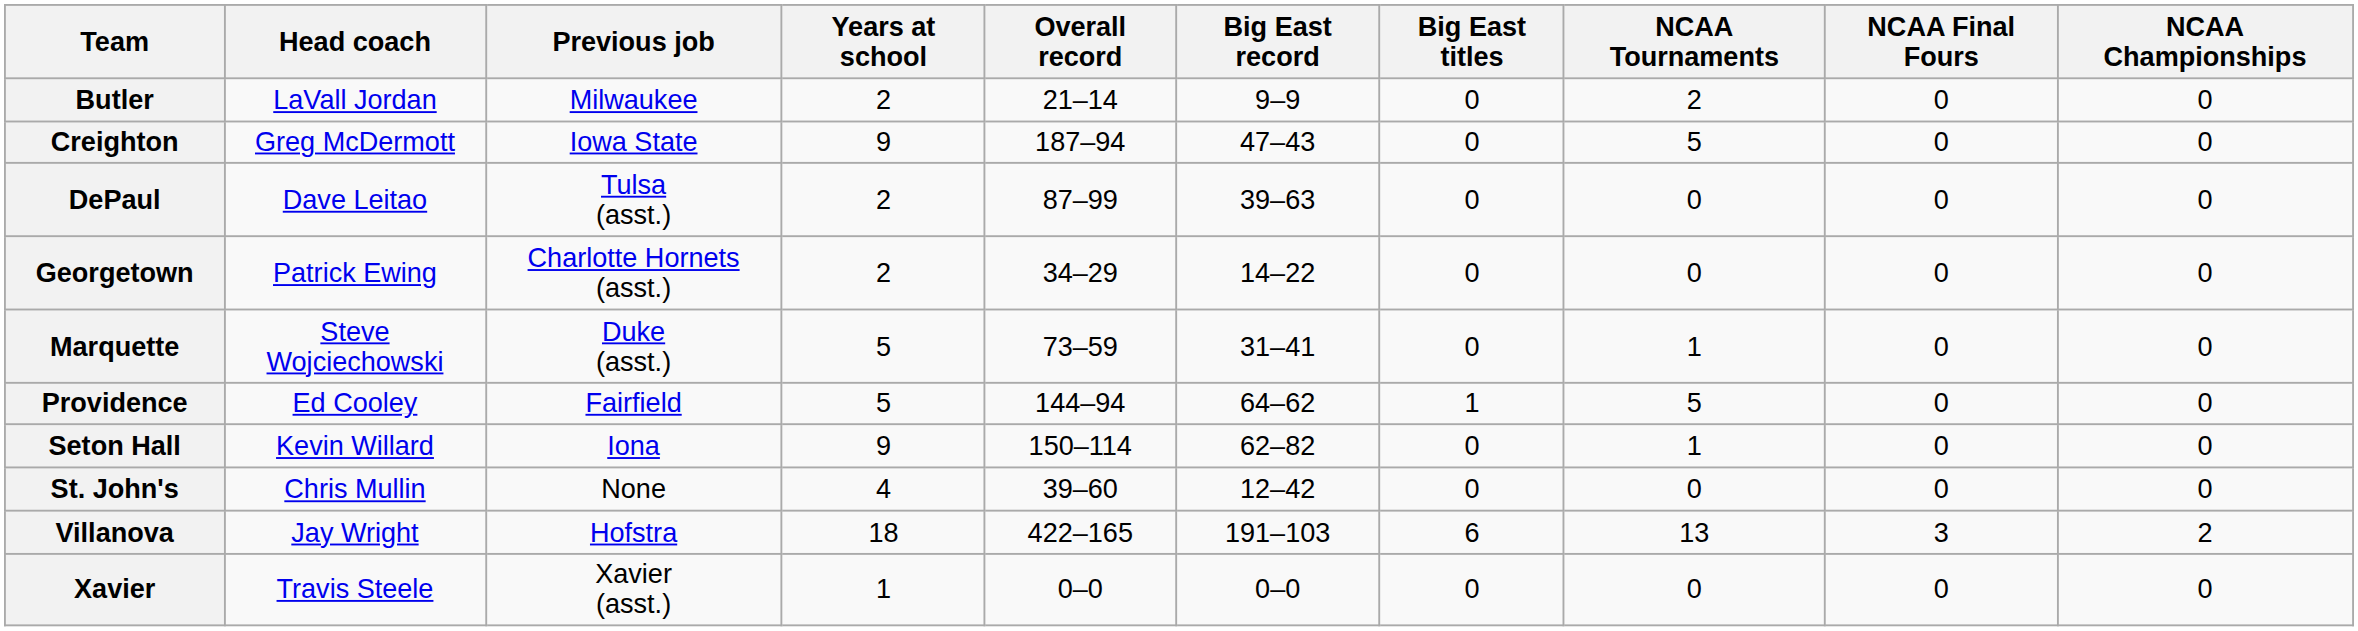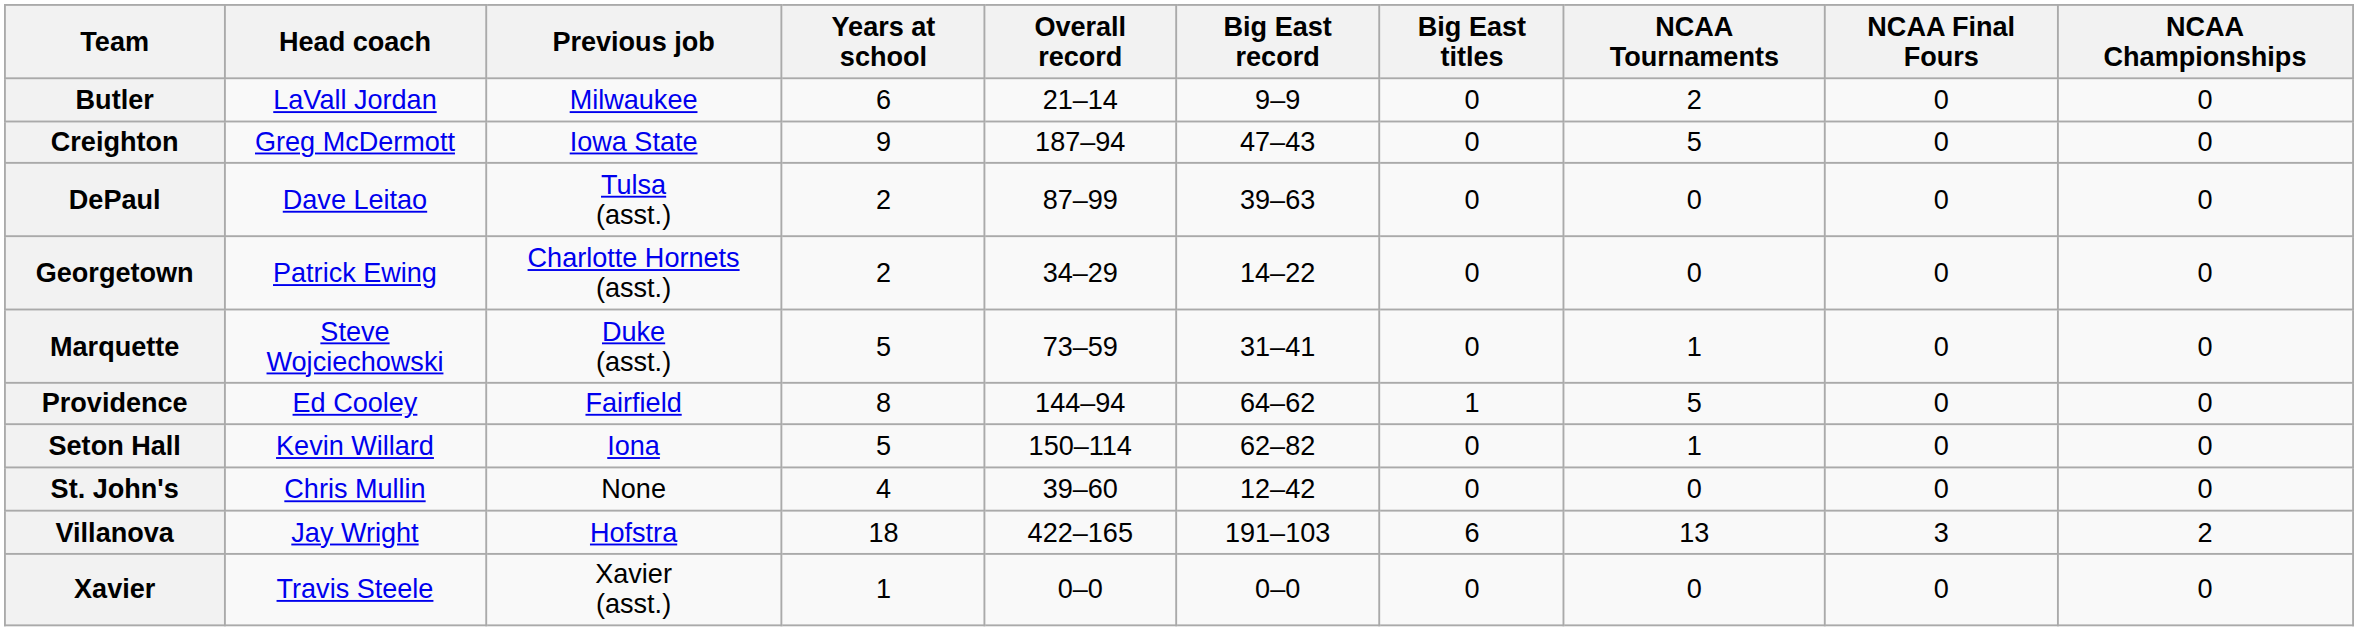(883, 100) 2 -> (883, 100) 6
(883, 404) 5 -> (883, 404) 8
(883, 446) 9 -> (883, 446) 5
